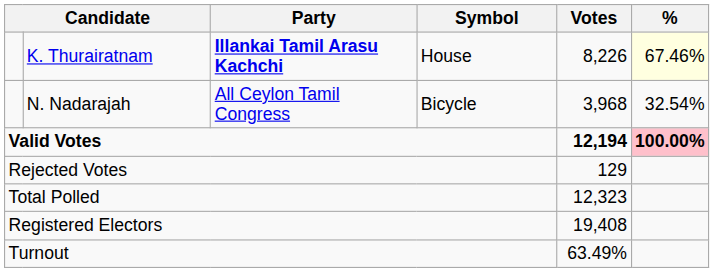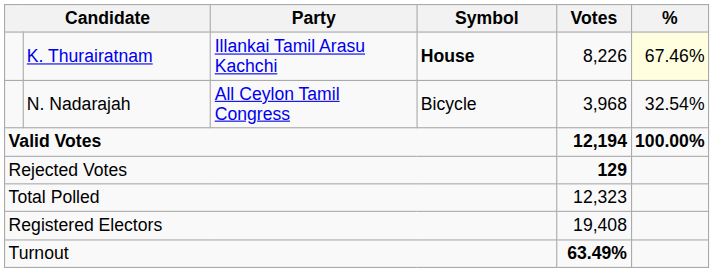(296, 56) bold -> (290, 56) normal
(446, 56) normal -> (448, 56) bold
(670, 141) pink background -> (670, 141) no background
(612, 169) normal -> (612, 169) bold
(597, 253) normal -> (597, 253) bold
